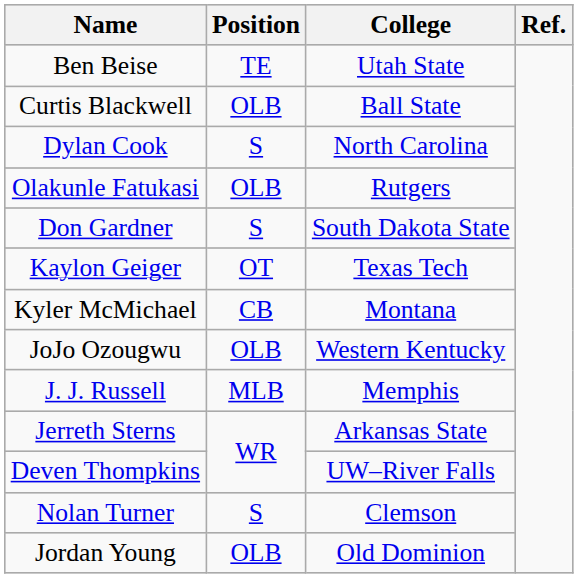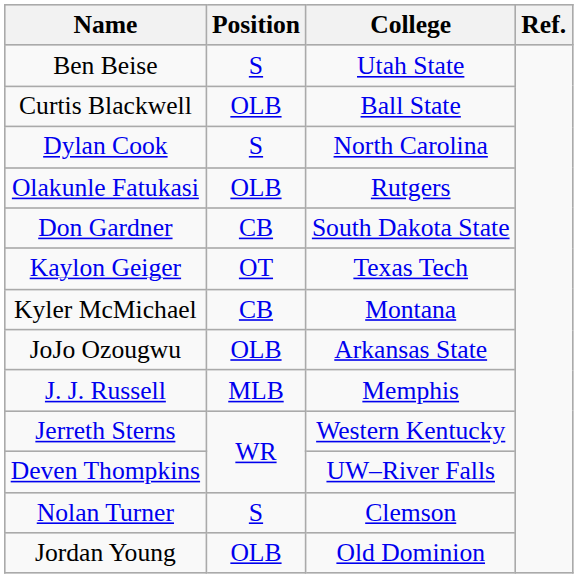(256, 65) TE -> (256, 65) S
(256, 227) S -> (256, 227) CB
(411, 349) Western Kentucky -> (411, 349) Arkansas State
(411, 430) Arkansas State -> (411, 430) Western Kentucky
